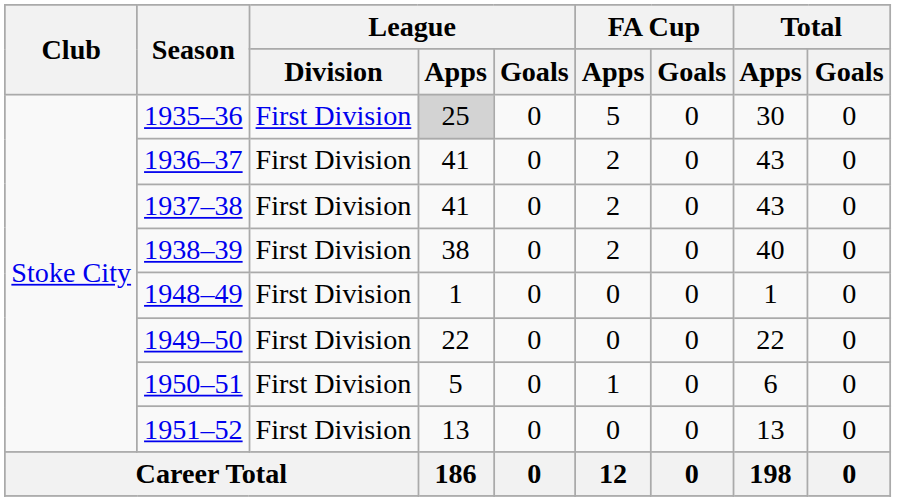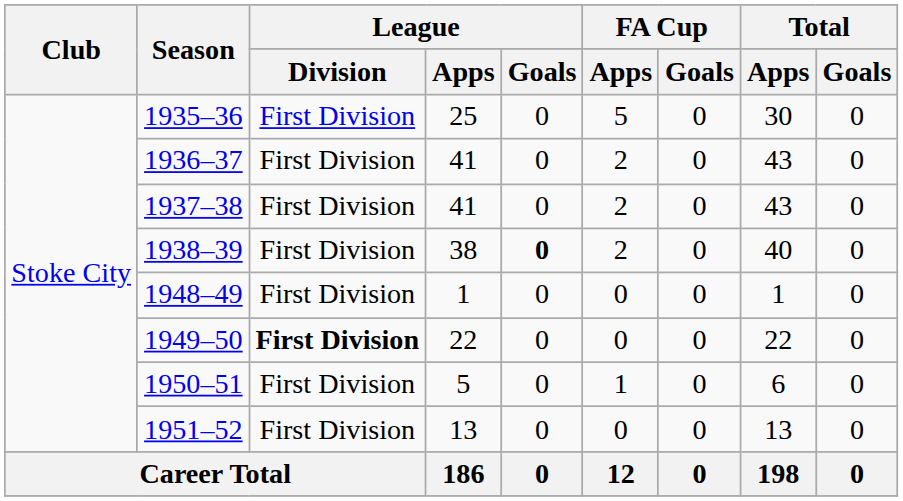(456, 116) lightgrey background -> (463, 116) no background
(534, 250) normal -> (542, 250) bold
(333, 339) normal -> (337, 339) bold
